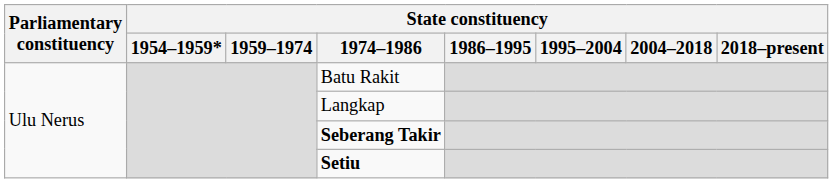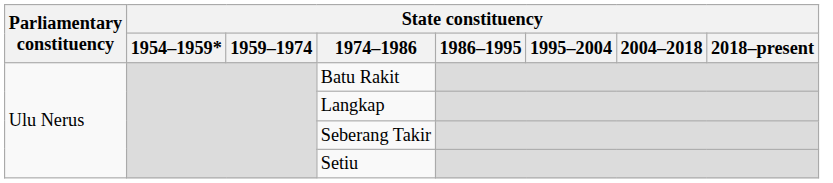(381, 134) bold -> (376, 134) normal
(341, 163) bold -> (339, 163) normal
